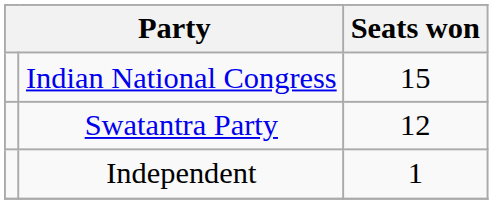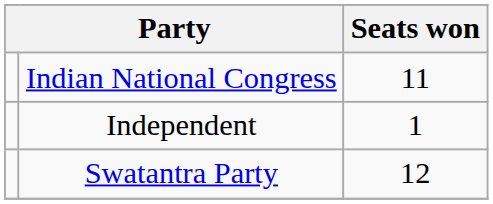(415, 76) 15 -> (415, 76) 11
rows swapped: (181, 125) <-> (181, 173)
